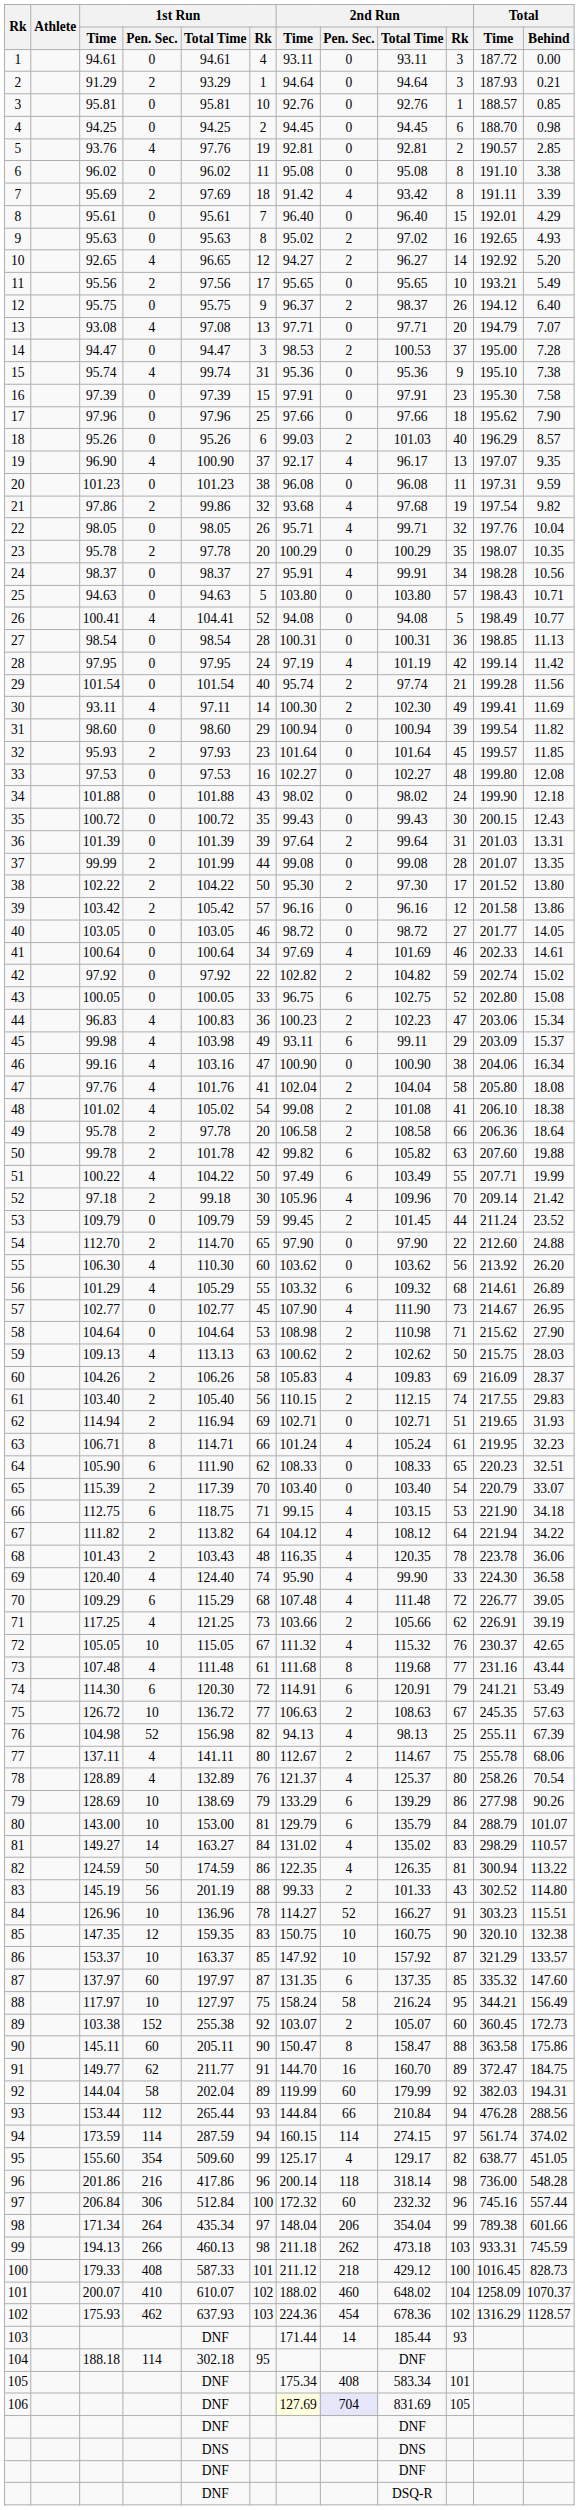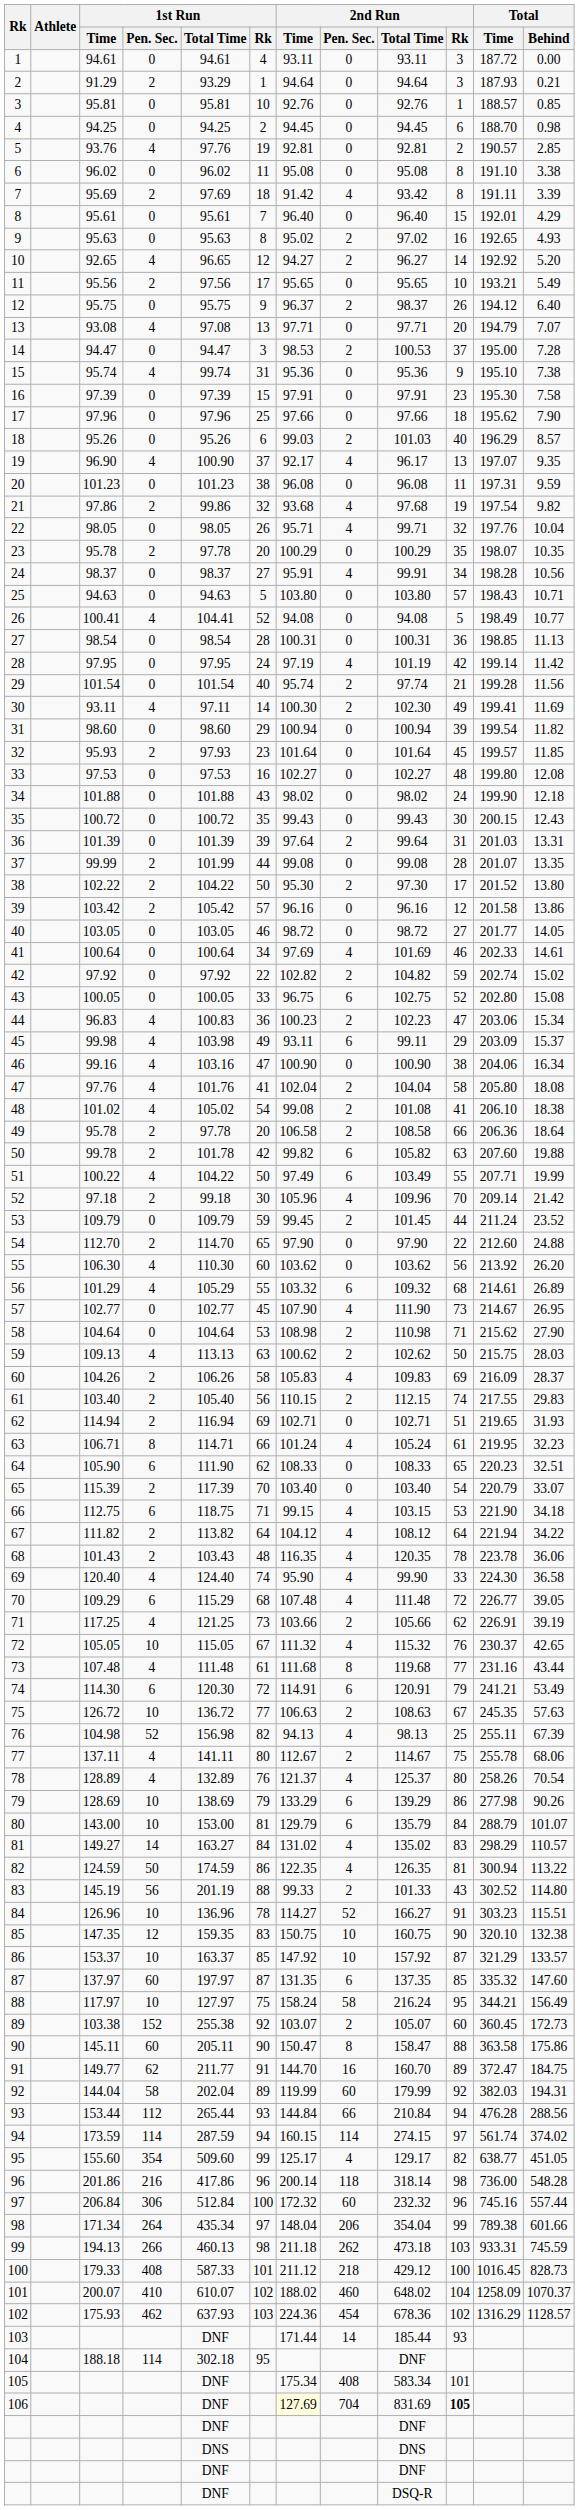(349, 2404) lavender background -> (349, 2404) no background
(460, 2404) normal -> (460, 2404) bold
